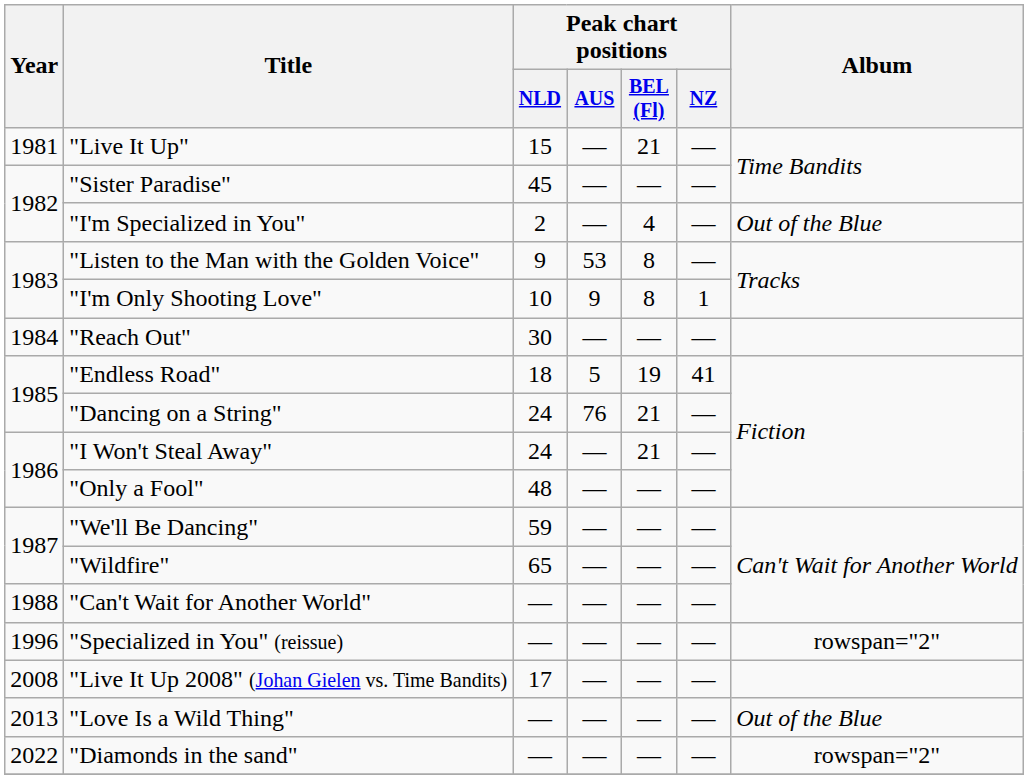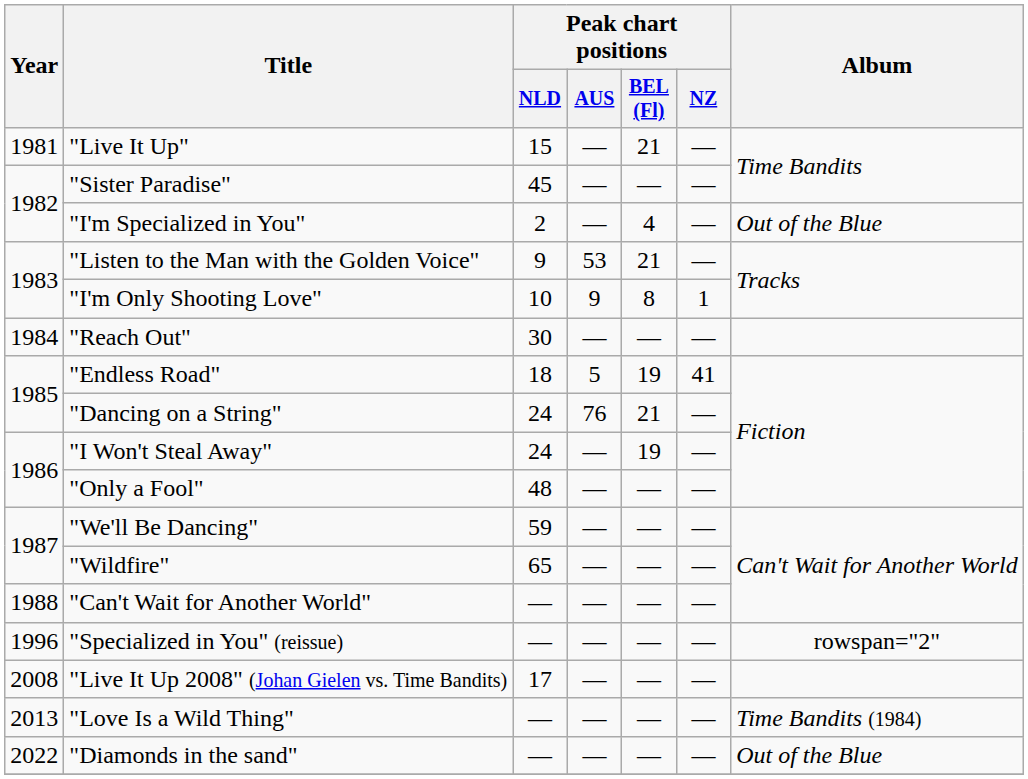(649, 260) 8 -> (649, 260) 21
(649, 450) 21 -> (649, 450) 19
(809, 716) Out of the Blue -> (829, 716) Time Bandits (1984)
(877, 755) rowspan="2" -> (809, 755) Out of the Blue
